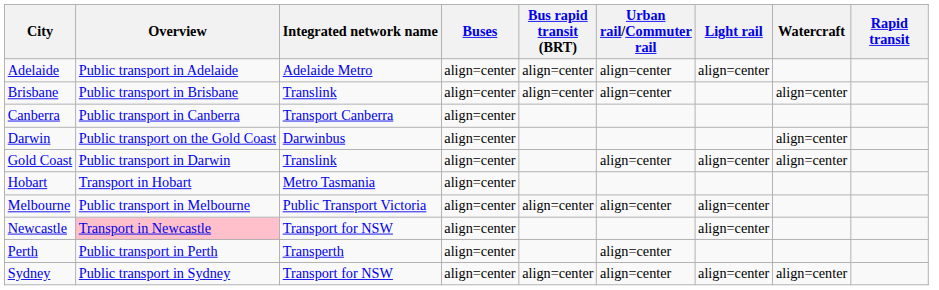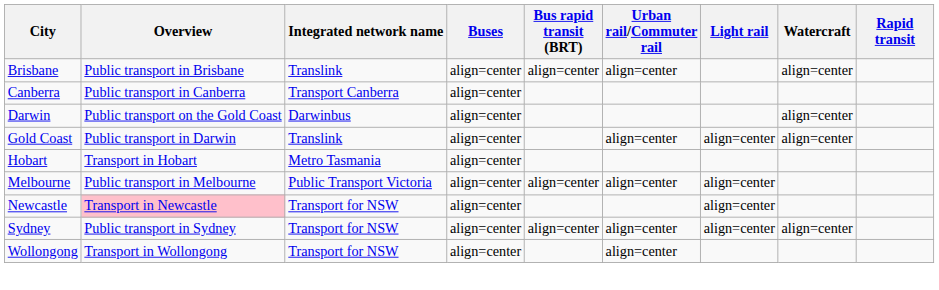- row: (33, 70)
- row: (23, 251)
+ row: (43, 251)
